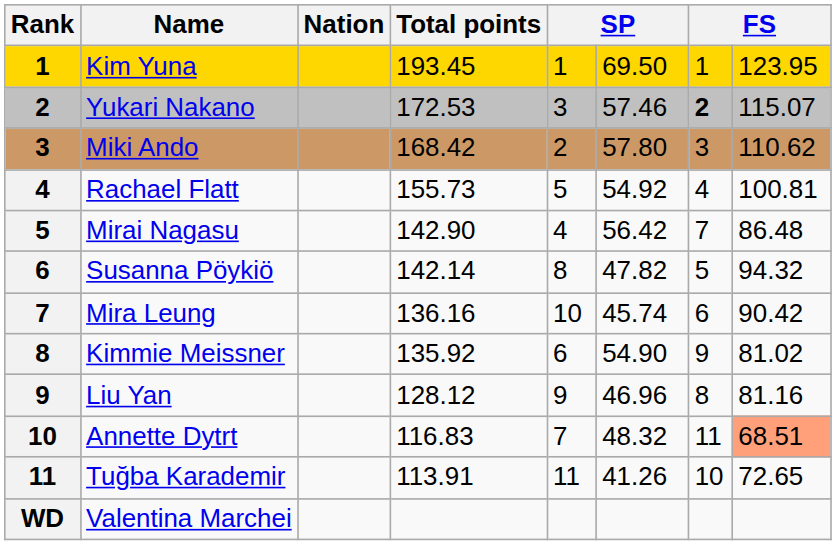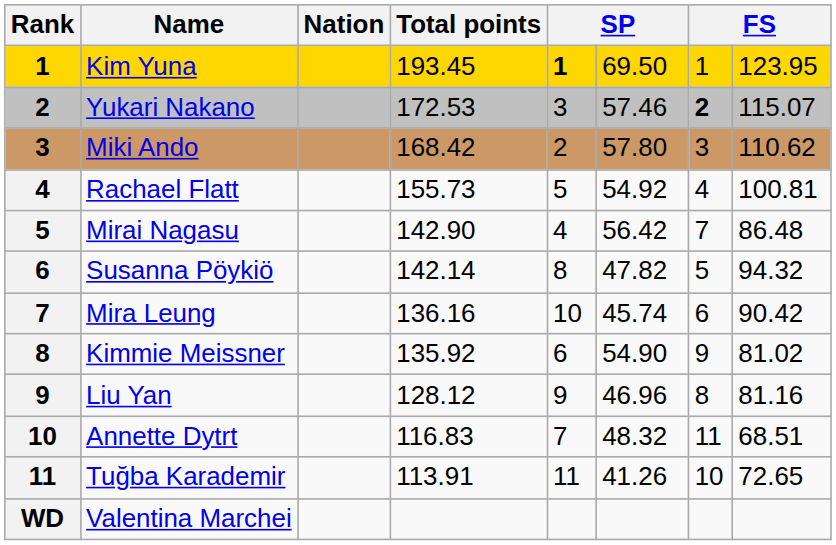(560, 66) normal -> (560, 66) bold
(771, 436) lightsalmon background -> (771, 436) no background
